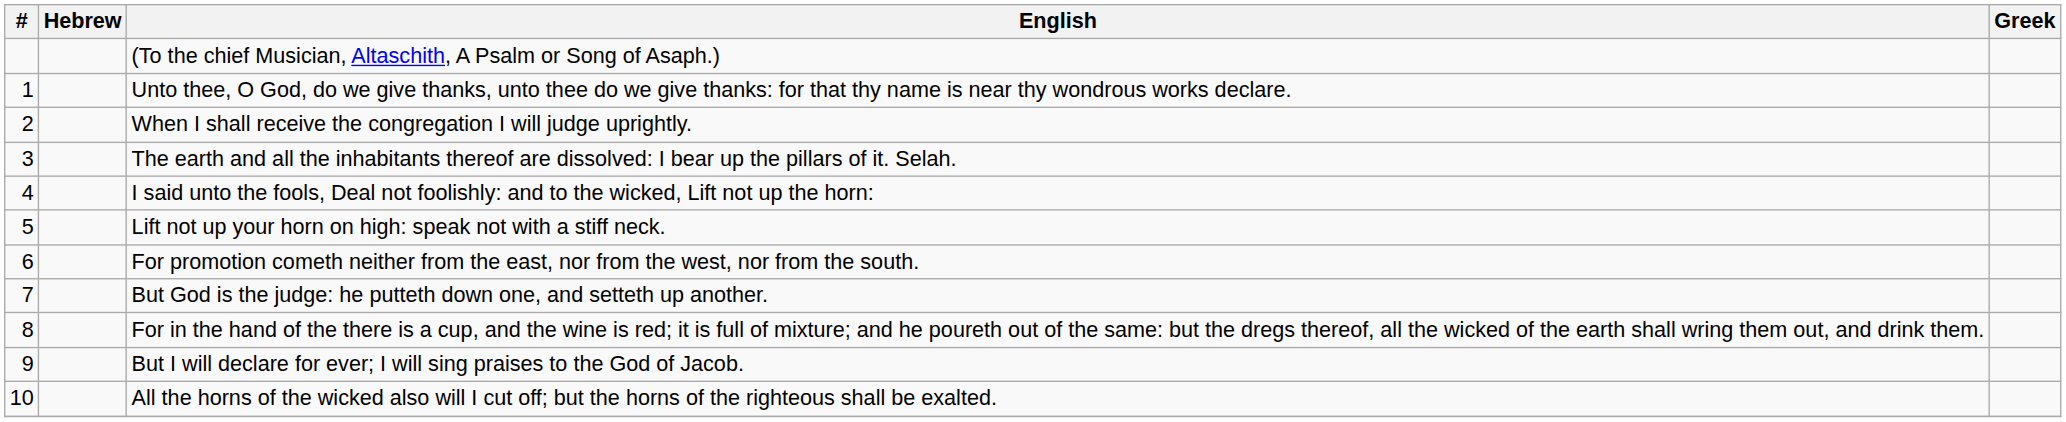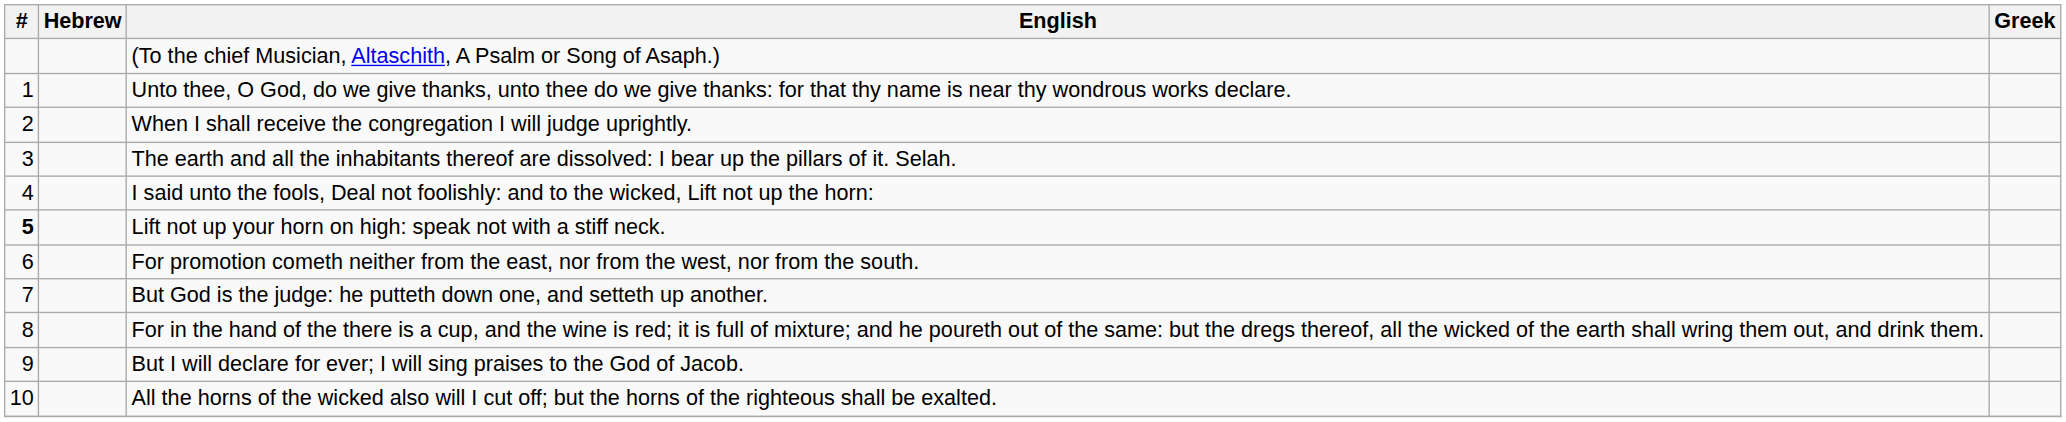(28, 227) normal -> (28, 227) bold
